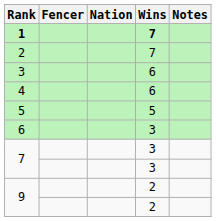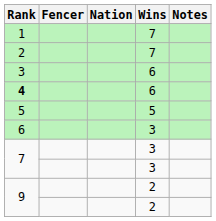(22, 33) bold -> (22, 33) normal
(152, 33) bold -> (152, 33) normal
(22, 91) normal -> (22, 91) bold
